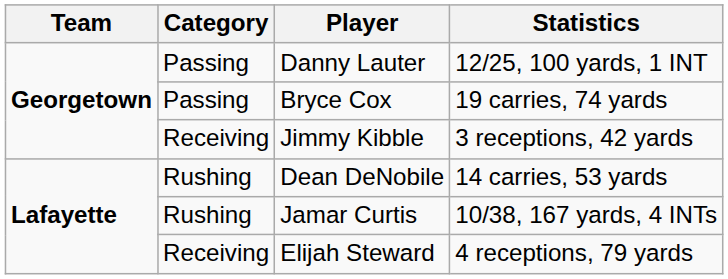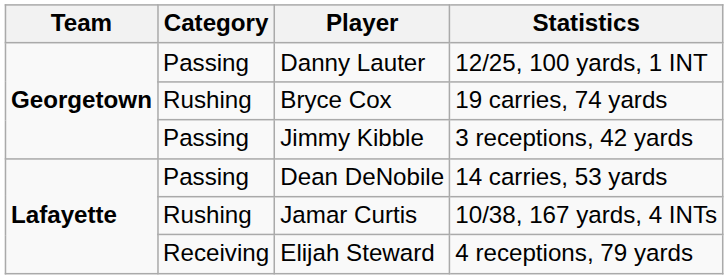(206, 100) Passing -> (207, 100) Rushing
(216, 138) Receiving -> (206, 138) Passing
(207, 177) Rushing -> (206, 177) Passing
